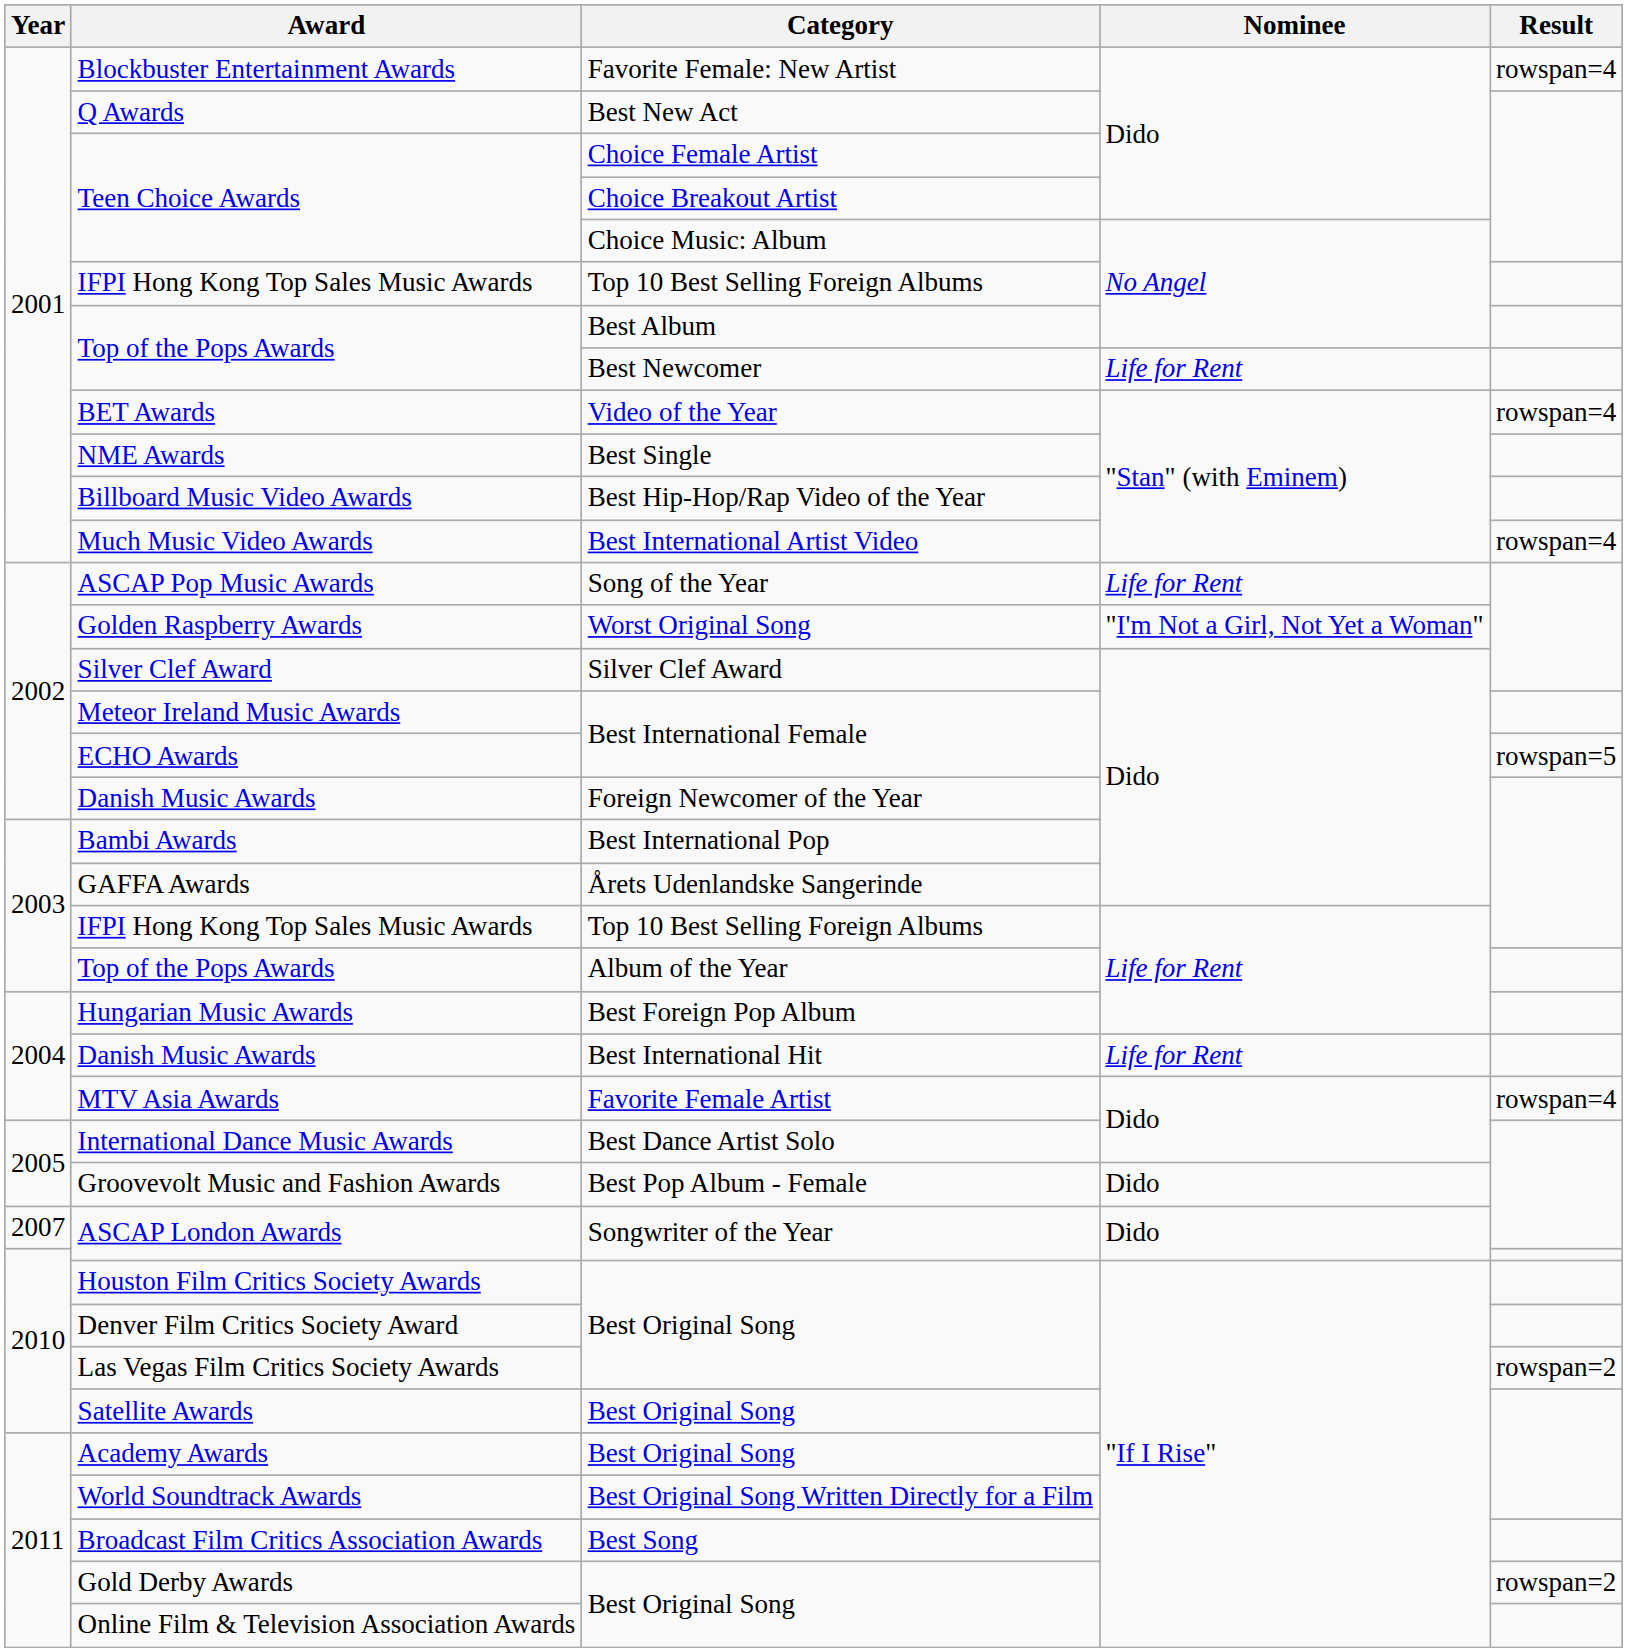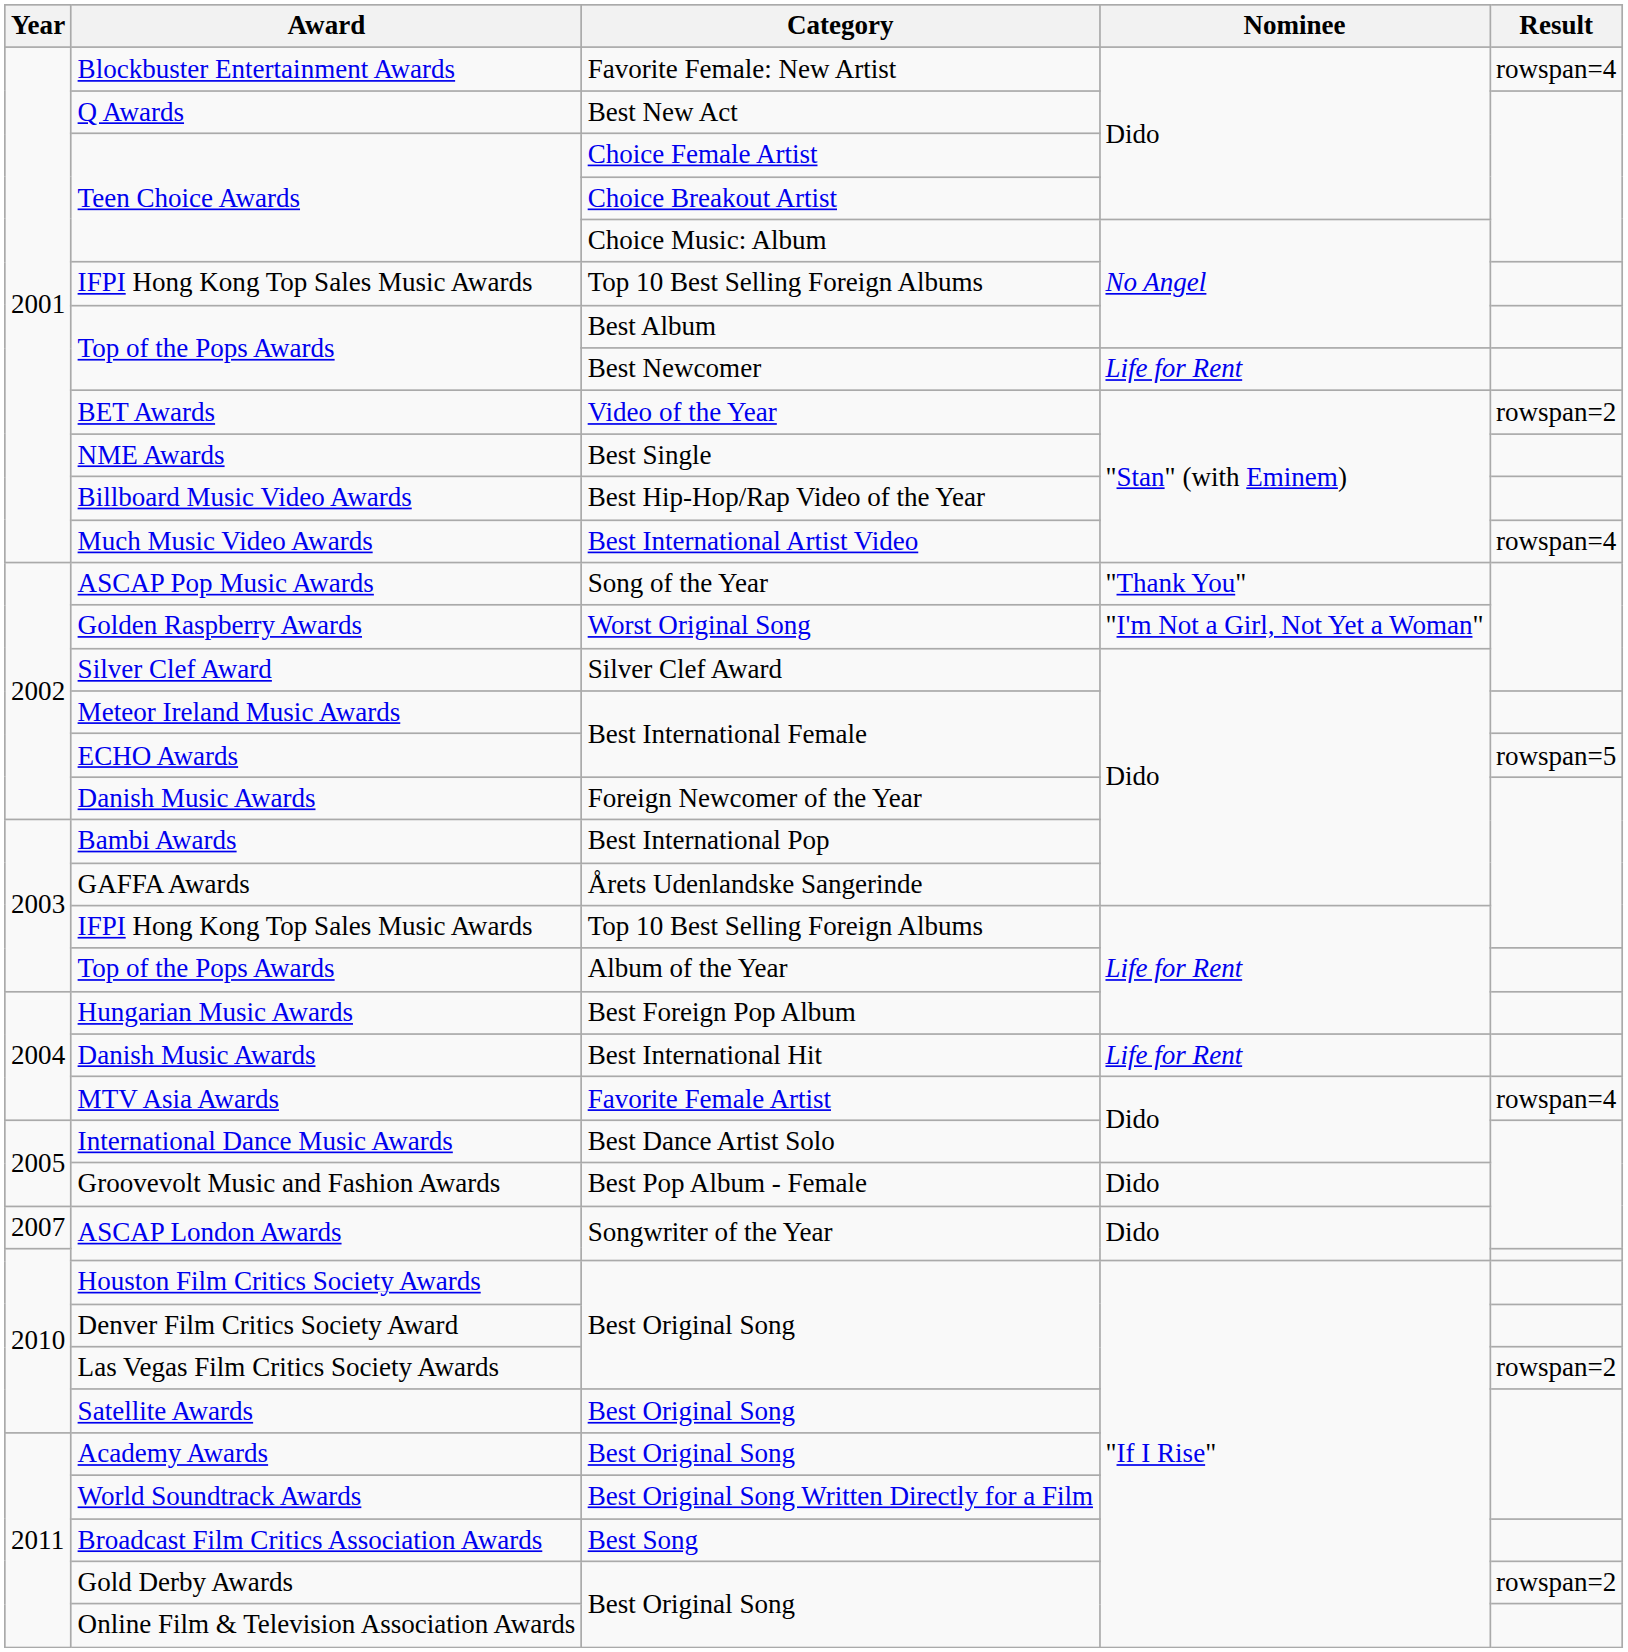(1556, 411) rowspan=4 -> (1556, 411) rowspan=2
(1174, 583) Life for Rent -> (1176, 583) "Thank You"
